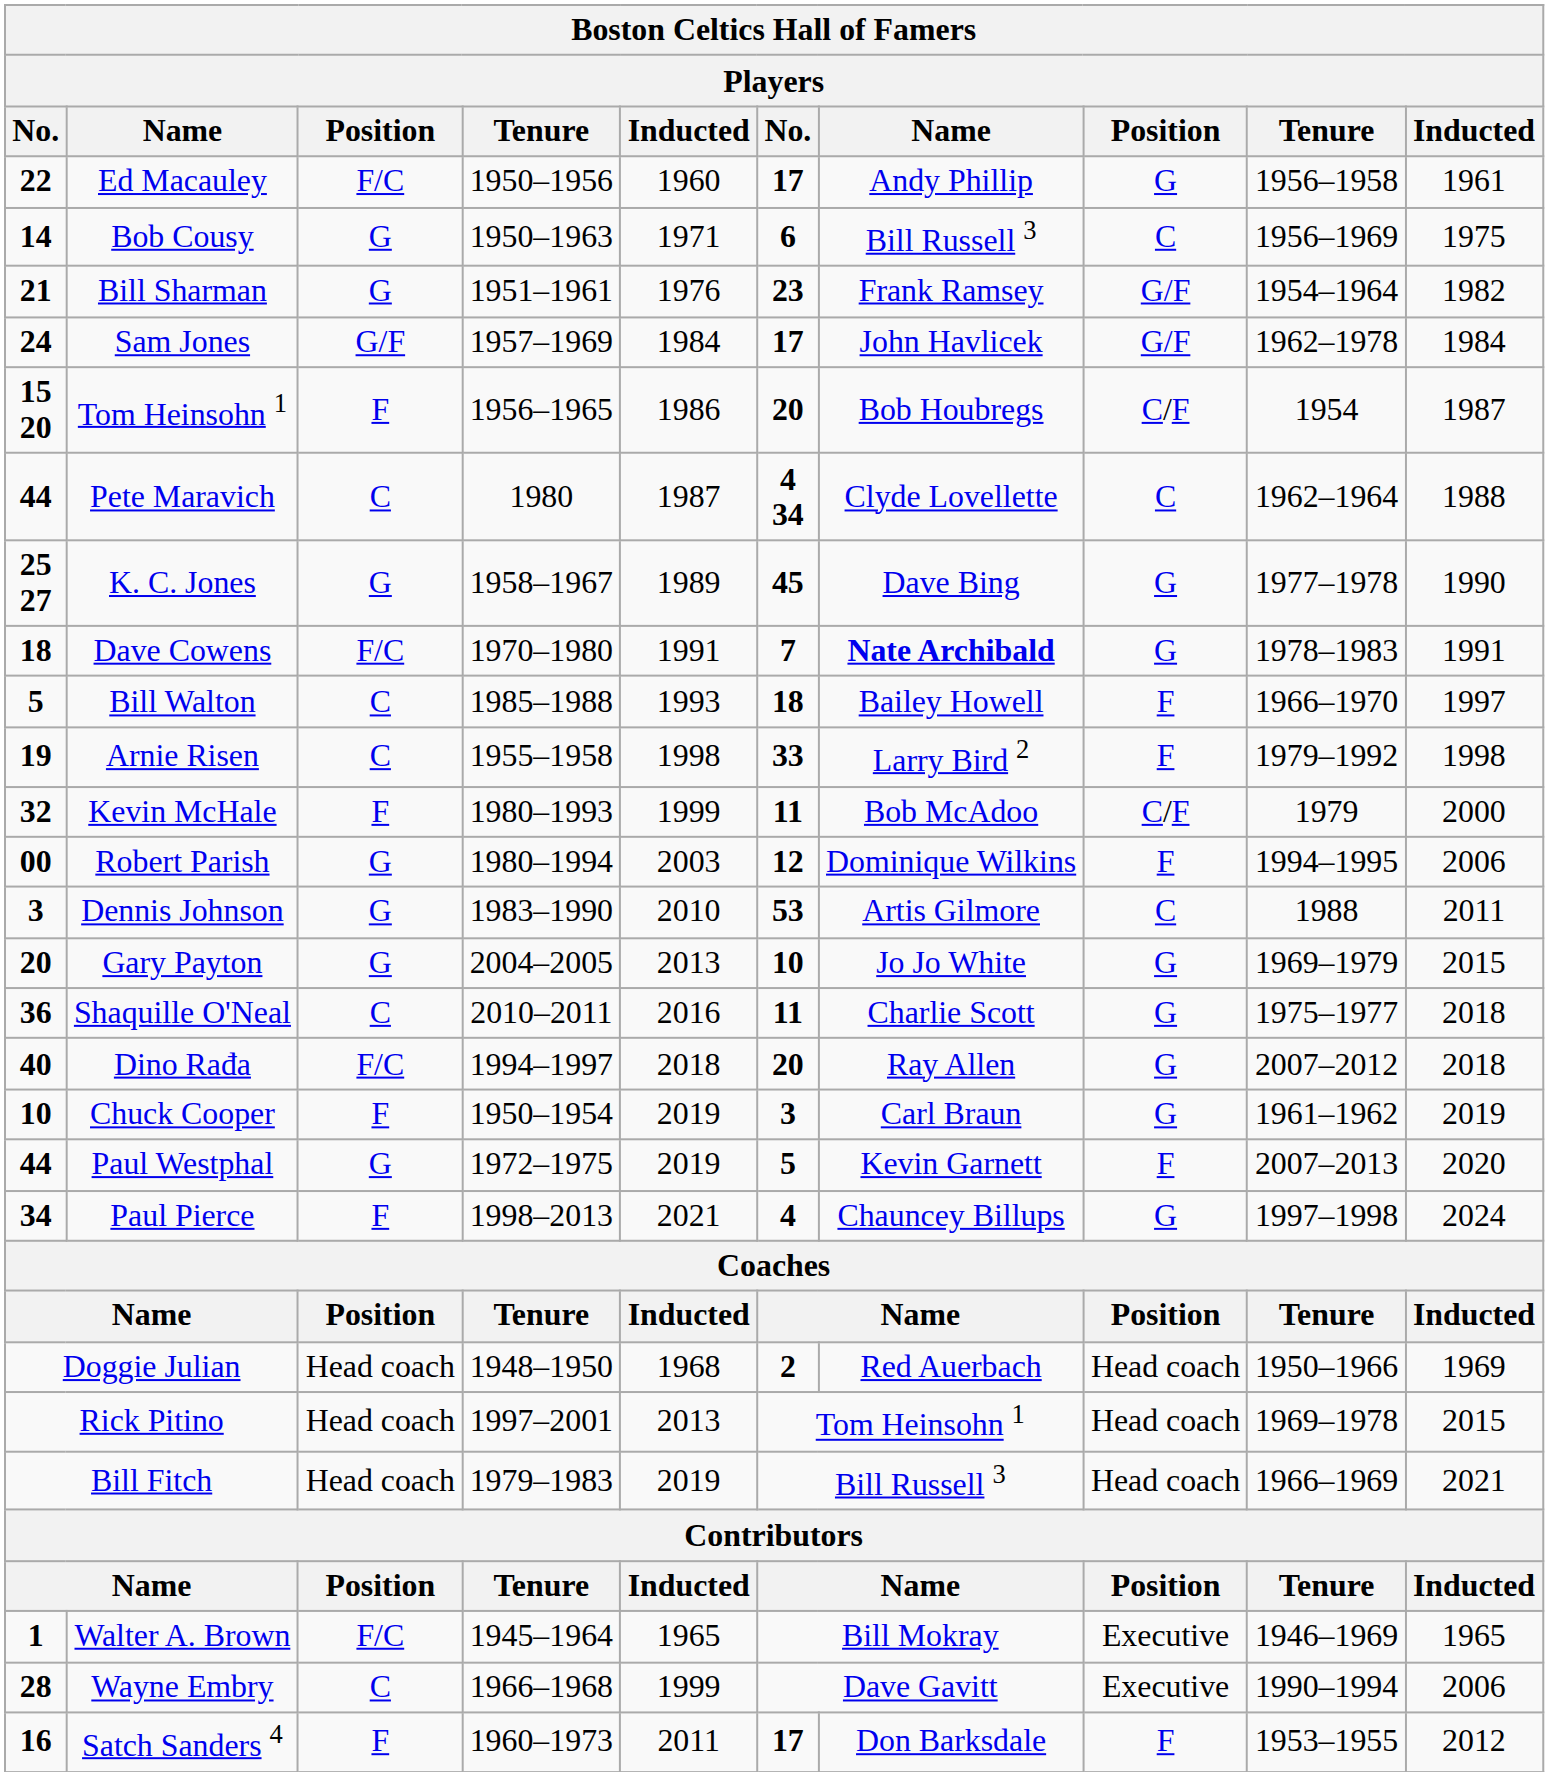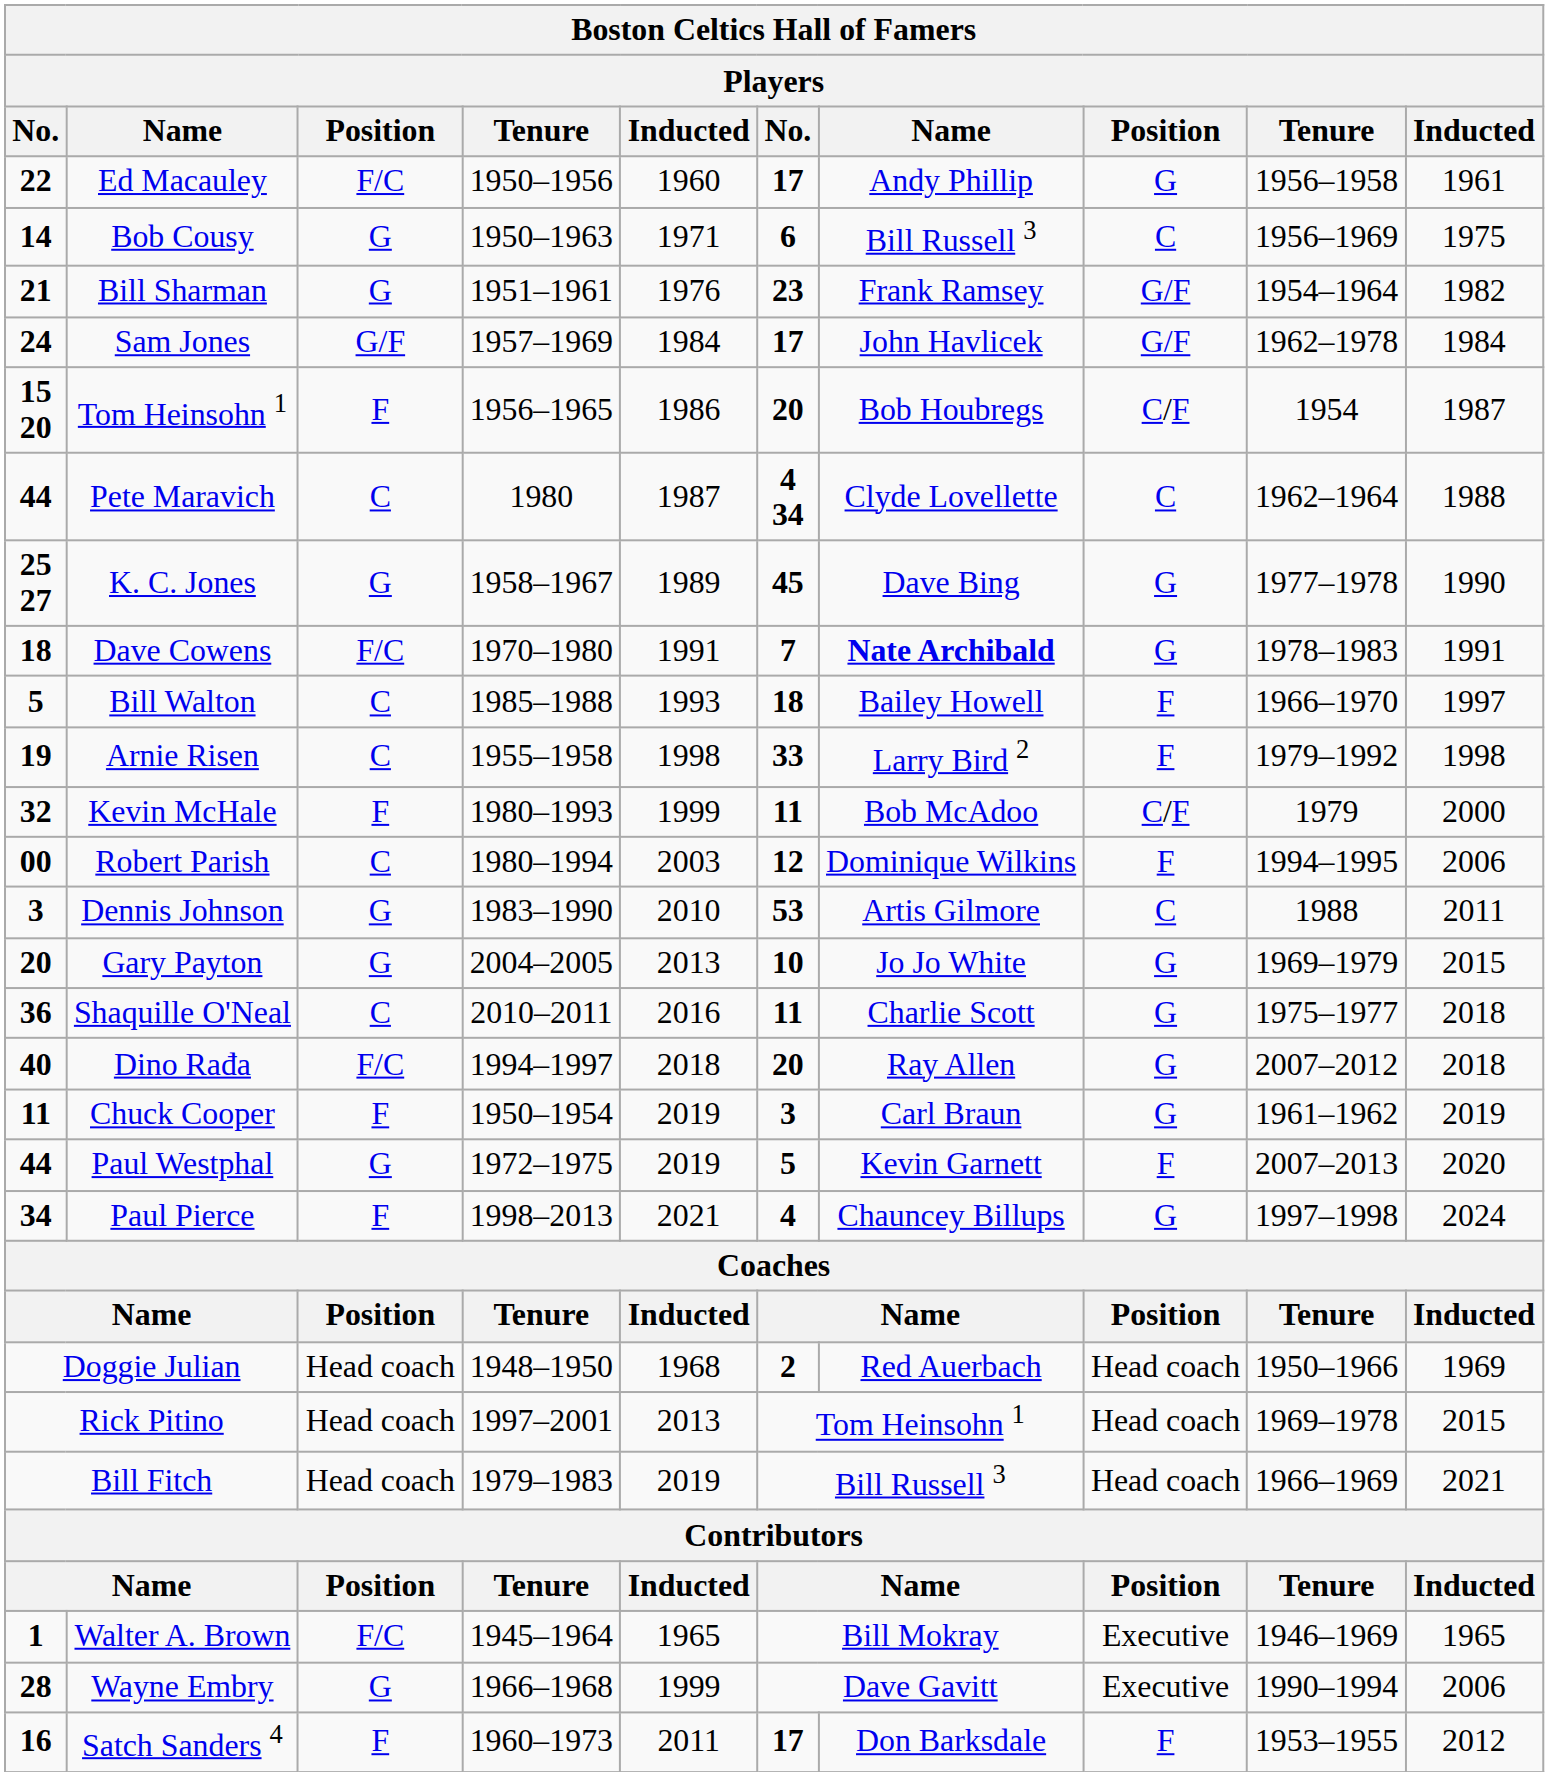(380, 861) G -> (380, 861) C
(36, 1113) 10 -> (36, 1113) 11
(380, 1686) C -> (380, 1686) G
